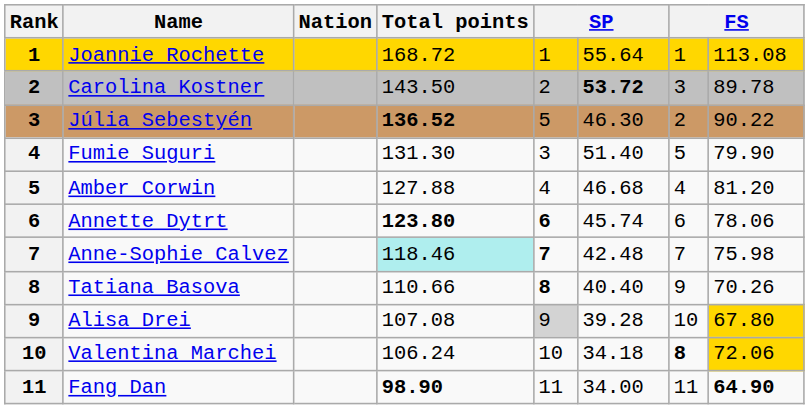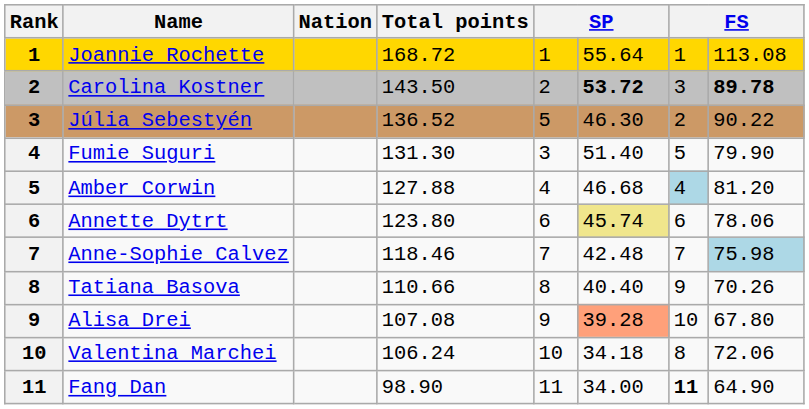(744, 88) normal -> (744, 88) bold
(419, 121) bold -> (419, 121) normal
(680, 188) no background -> (680, 188) lightblue background
(419, 221) bold -> (419, 221) normal
(545, 221) bold -> (545, 221) normal
(613, 221) no background -> (613, 221) khaki background
(419, 254) paleturquoise background -> (419, 254) no background
(545, 254) bold -> (545, 254) normal
(744, 254) no background -> (744, 254) lightblue background
(545, 288) bold -> (545, 288) normal
(545, 321) lightgrey background -> (545, 321) no background
(613, 321) no background -> (613, 321) lightsalmon background
(744, 321) gold background -> (744, 321) no background
(680, 354) bold -> (680, 354) normal
(744, 354) gold background -> (744, 354) no background
(412, 387) bold -> (412, 387) normal
(686, 387) normal -> (686, 387) bold
(744, 387) bold -> (744, 387) normal
